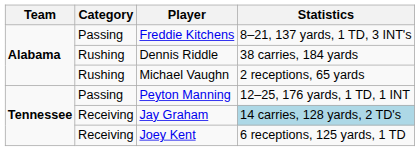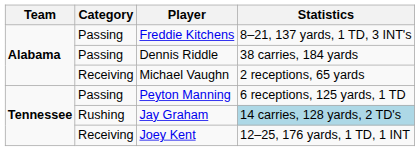(101, 55) Rushing -> (101, 55) Passing
(101, 75) Rushing -> (106, 75) Receiving
(325, 95) 12–25, 176 yards, 1 TD, 1 INT -> (323, 95) 6 receptions, 125 yards, 1 TD
(106, 115) Receiving -> (101, 115) Rushing
(323, 135) 6 receptions, 125 yards, 1 TD -> (325, 135) 12–25, 176 yards, 1 TD, 1 INT
